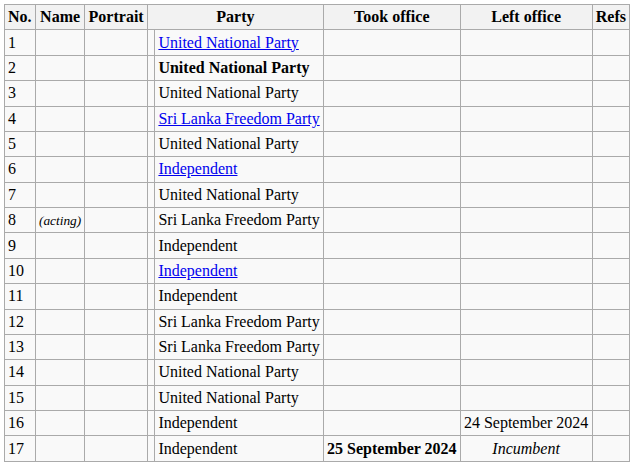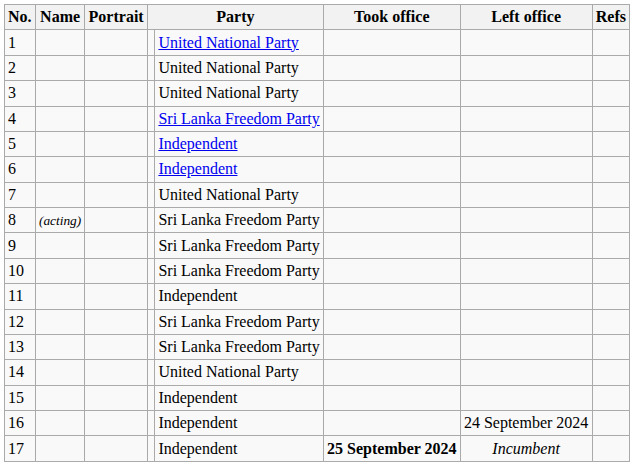(234, 67) bold -> (229, 67) normal
(229, 144) United National Party -> (198, 144) Independent
(198, 245) Independent -> (239, 245) Sri Lanka Freedom Party
(198, 270) Independent -> (239, 270) Sri Lanka Freedom Party
(229, 397) United National Party -> (198, 397) Independent
